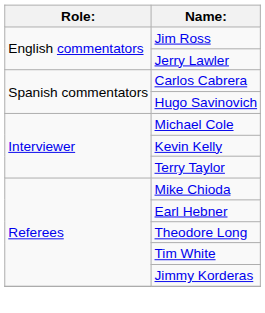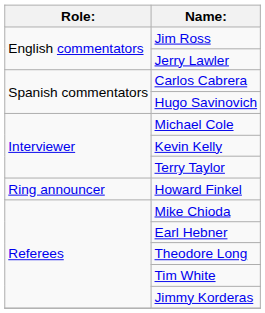+ row: (198, 189)
